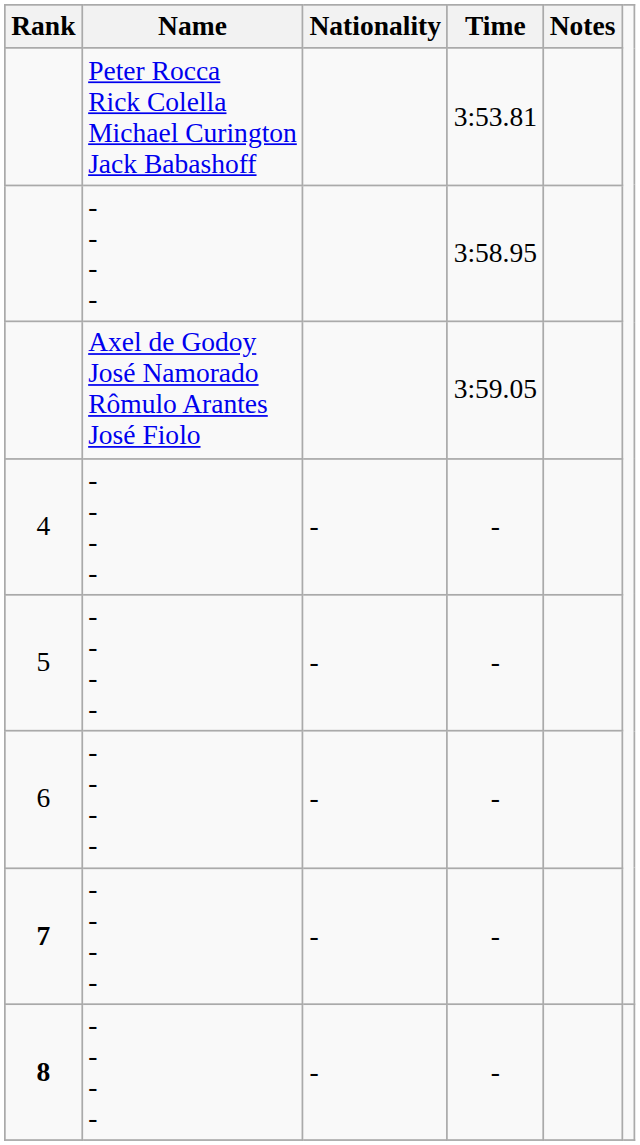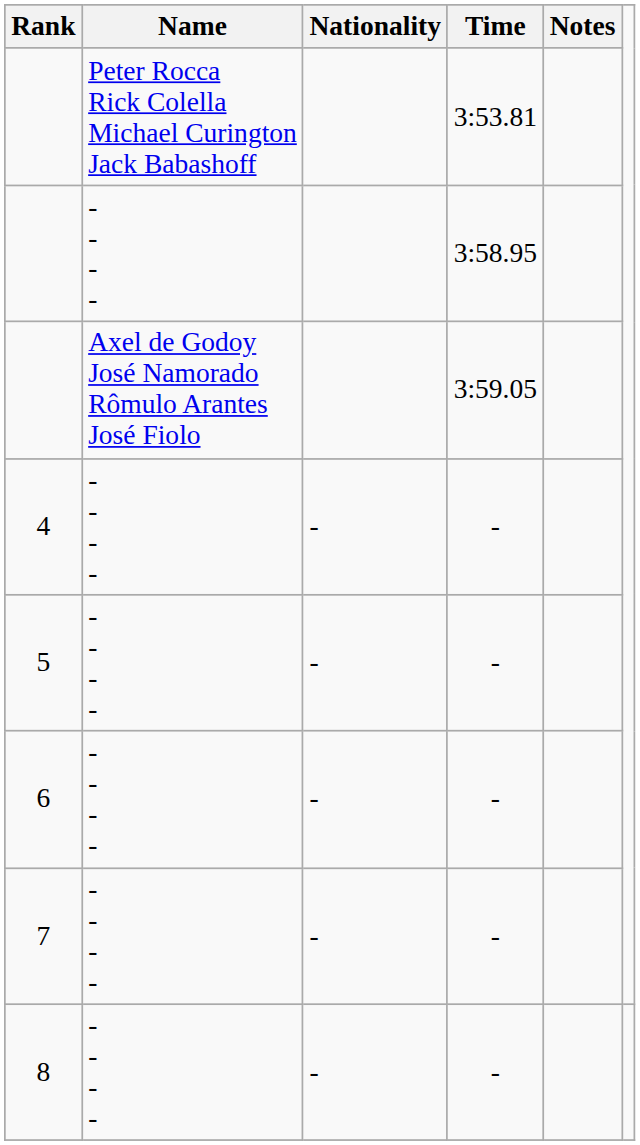(43, 935) bold -> (43, 935) normal
(43, 1072) bold -> (43, 1072) normal
